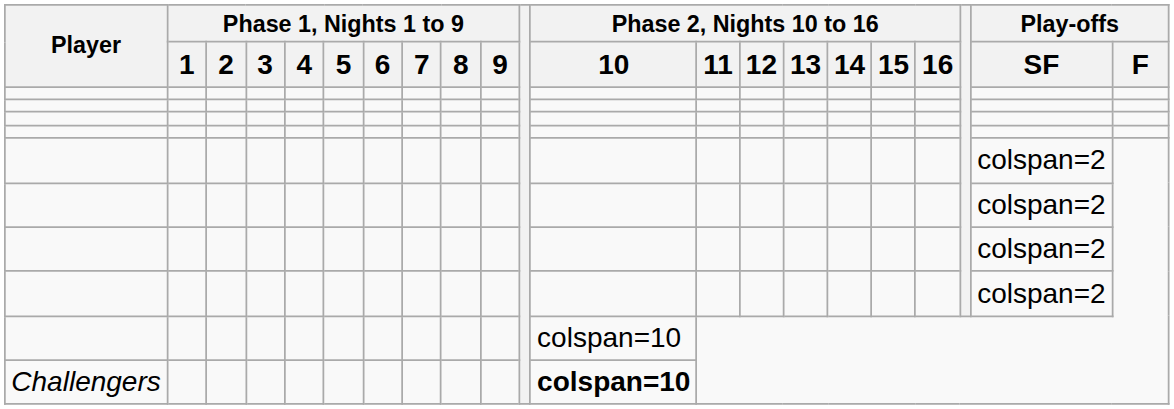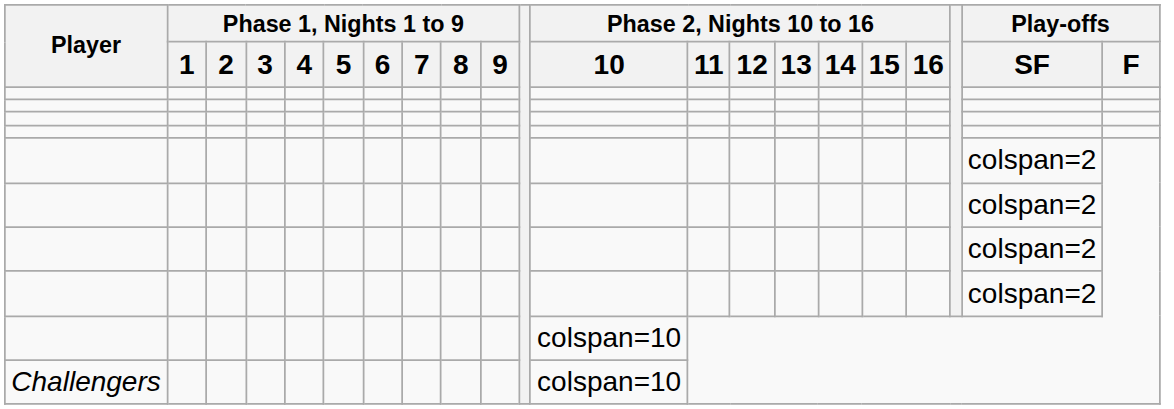(614, 382) bold -> (609, 382) normal
